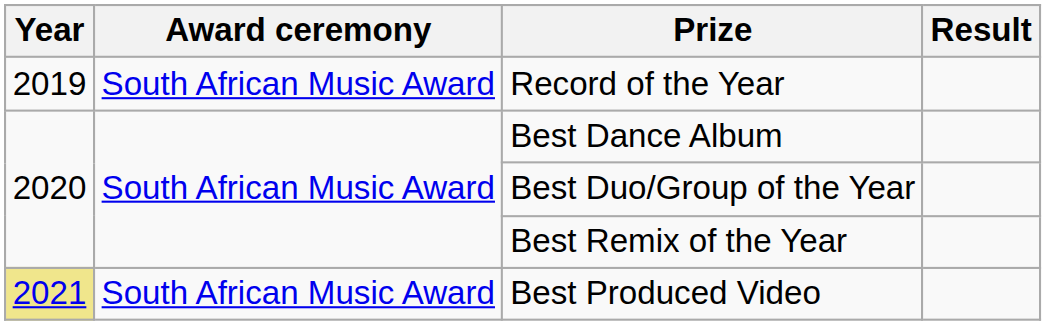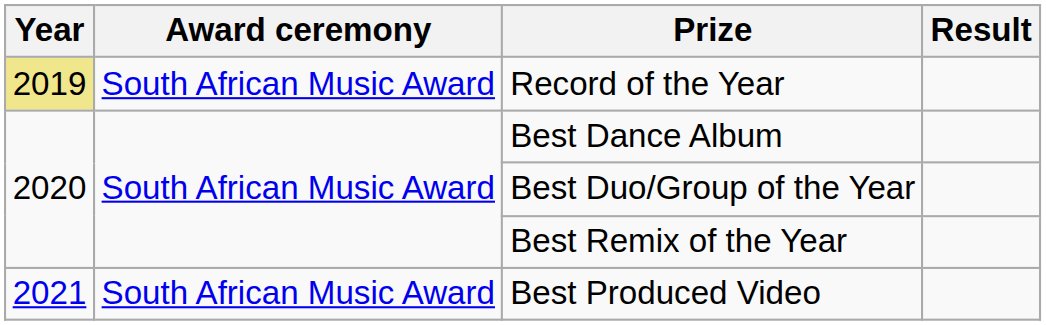(50, 83) no background -> (50, 83) khaki background
(50, 293) khaki background -> (50, 293) no background
